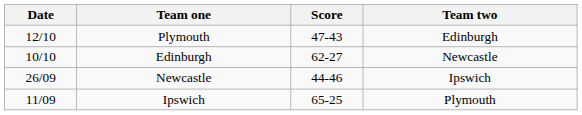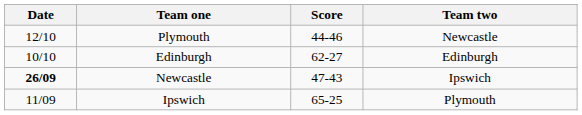(327, 36) 47-43 -> (327, 36) 44-46
(470, 36) Edinburgh -> (470, 36) Newcastle
(470, 57) Newcastle -> (470, 57) Edinburgh
(41, 78) normal -> (41, 78) bold
(327, 78) 44-46 -> (327, 78) 47-43
